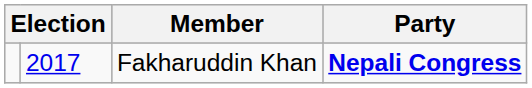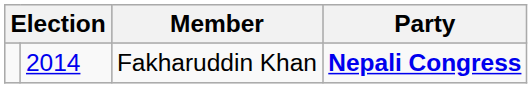(53, 62) 2017 -> (53, 62) 2014
